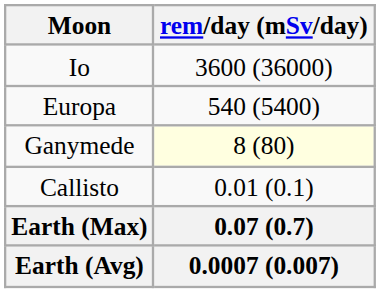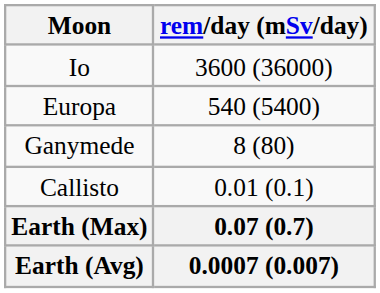(264, 146) lightyellow background -> (264, 146) no background
